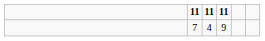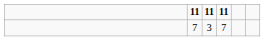(209, 28) 4 -> (209, 28) 3
(224, 28) 9 -> (224, 28) 7
